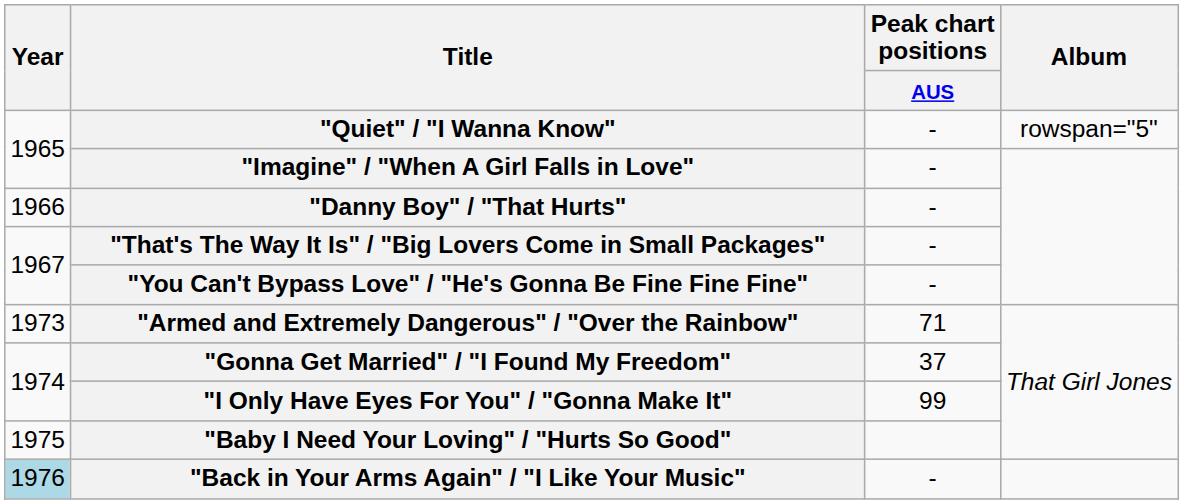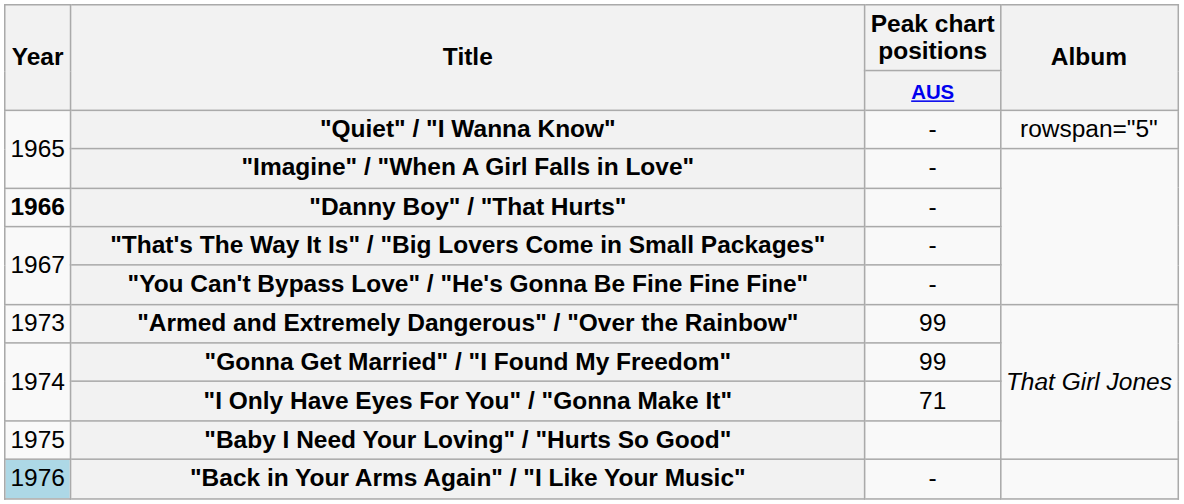(38, 206) normal -> (38, 206) bold
(933, 323) 71 -> (933, 323) 99
(933, 362) 37 -> (933, 362) 99
(933, 400) 99 -> (933, 400) 71
